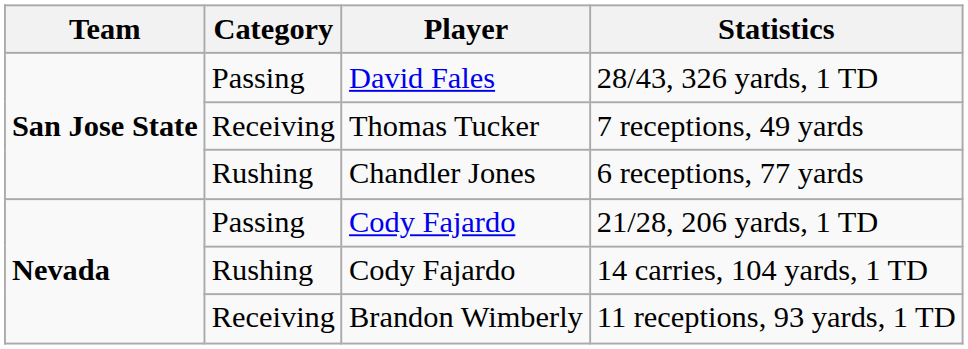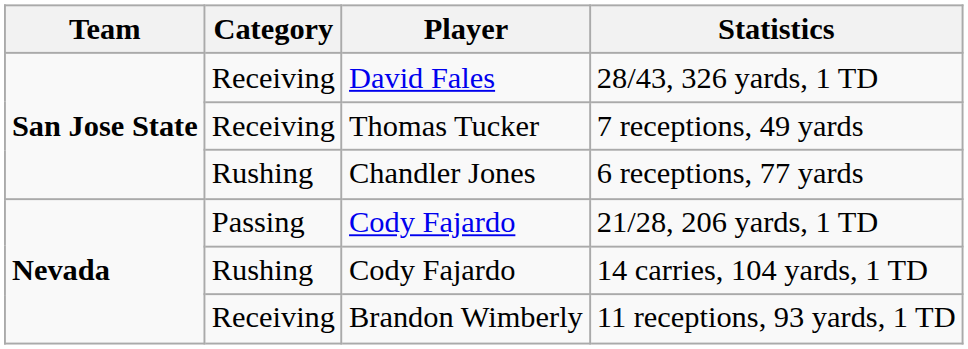(258, 77) Passing -> (273, 77) Receiving
